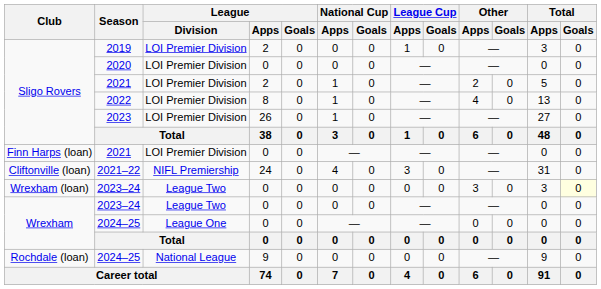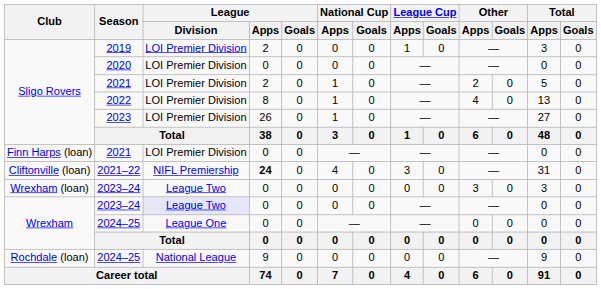(265, 170) normal -> (265, 170) bold
(578, 188) lightyellow background -> (578, 188) no background
(196, 205) no background -> (196, 205) lavender background
